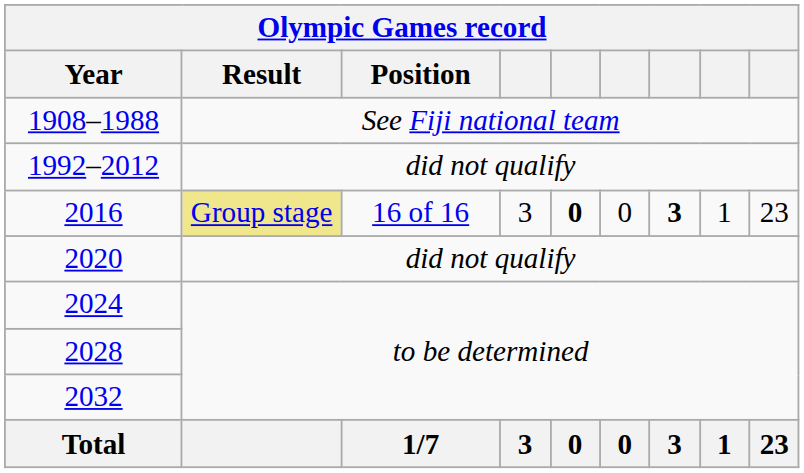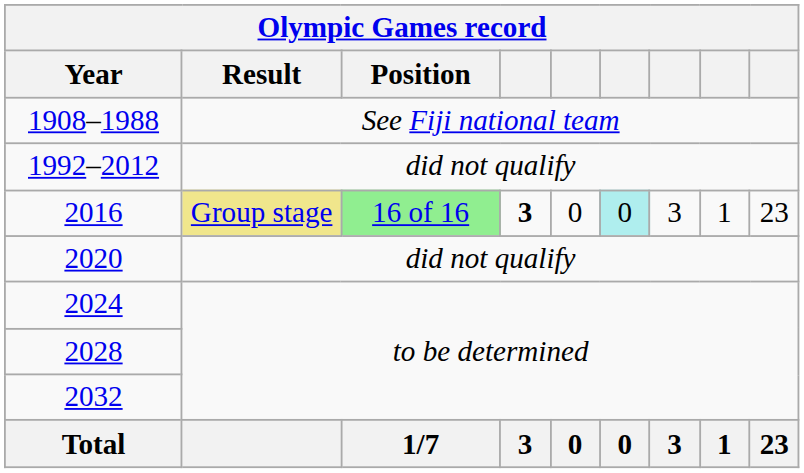(421, 212) no background -> (421, 212) lightgreen background
(525, 212) normal -> (525, 212) bold
(575, 212) bold -> (575, 212) normal
(625, 212) no background -> (625, 212) paleturquoise background
(675, 212) bold -> (675, 212) normal
